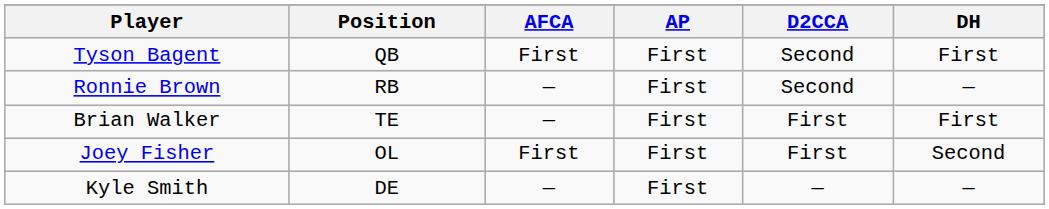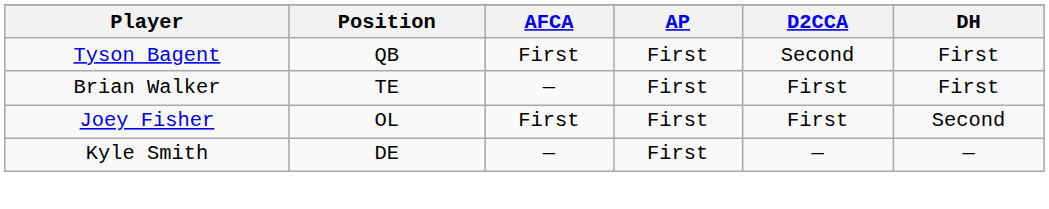- row: (147, 88)
